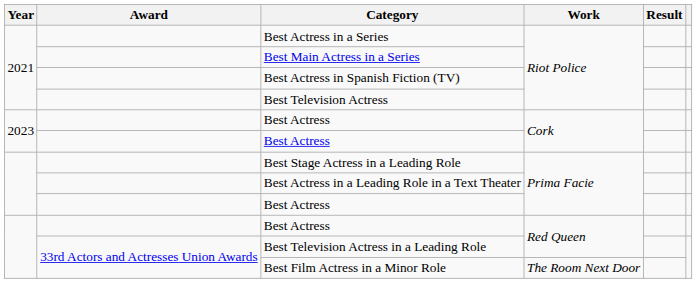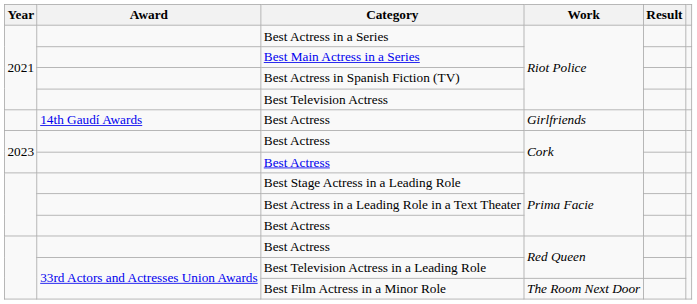+ row: (297, 120)
